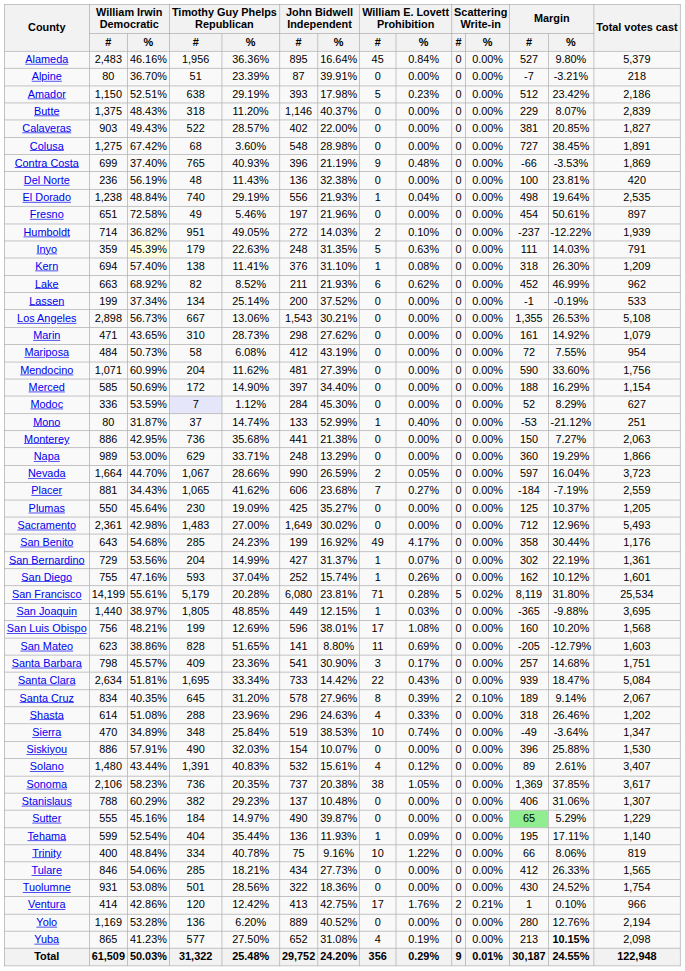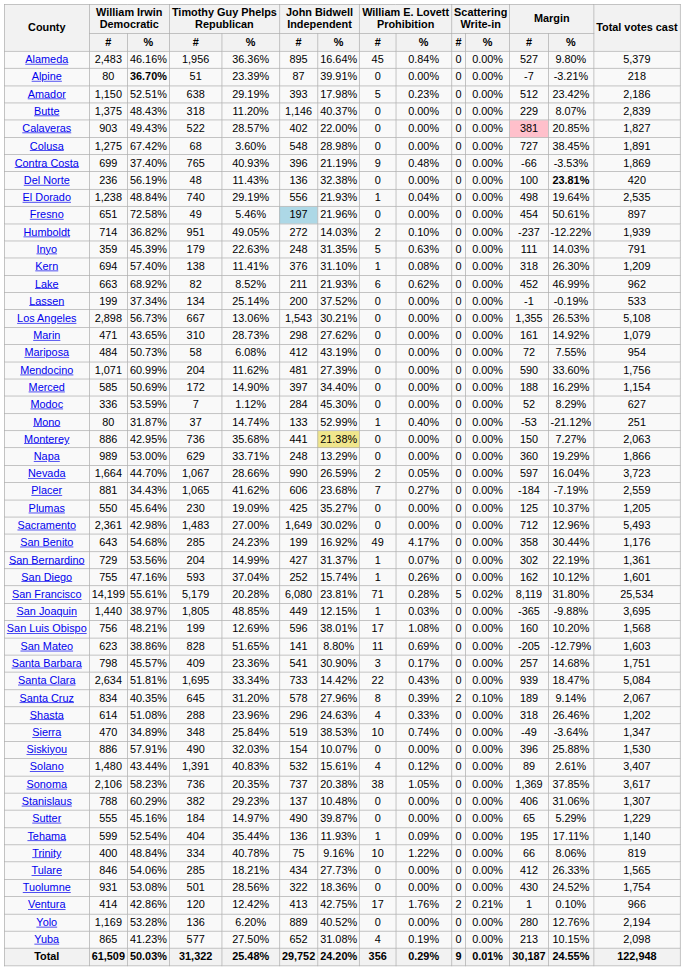(148, 77) normal -> (148, 77) bold
(529, 128) no background -> (529, 128) pink background
(571, 180) normal -> (571, 180) bold
(299, 215) no background -> (299, 215) lightblue background
(148, 249) lightyellow background -> (148, 249) no background
(196, 404) lavender background -> (196, 404) no background
(339, 439) no background -> (339, 439) khaki background
(529, 819) lightgreen background -> (529, 819) no background
(571, 939) bold -> (571, 939) normal
